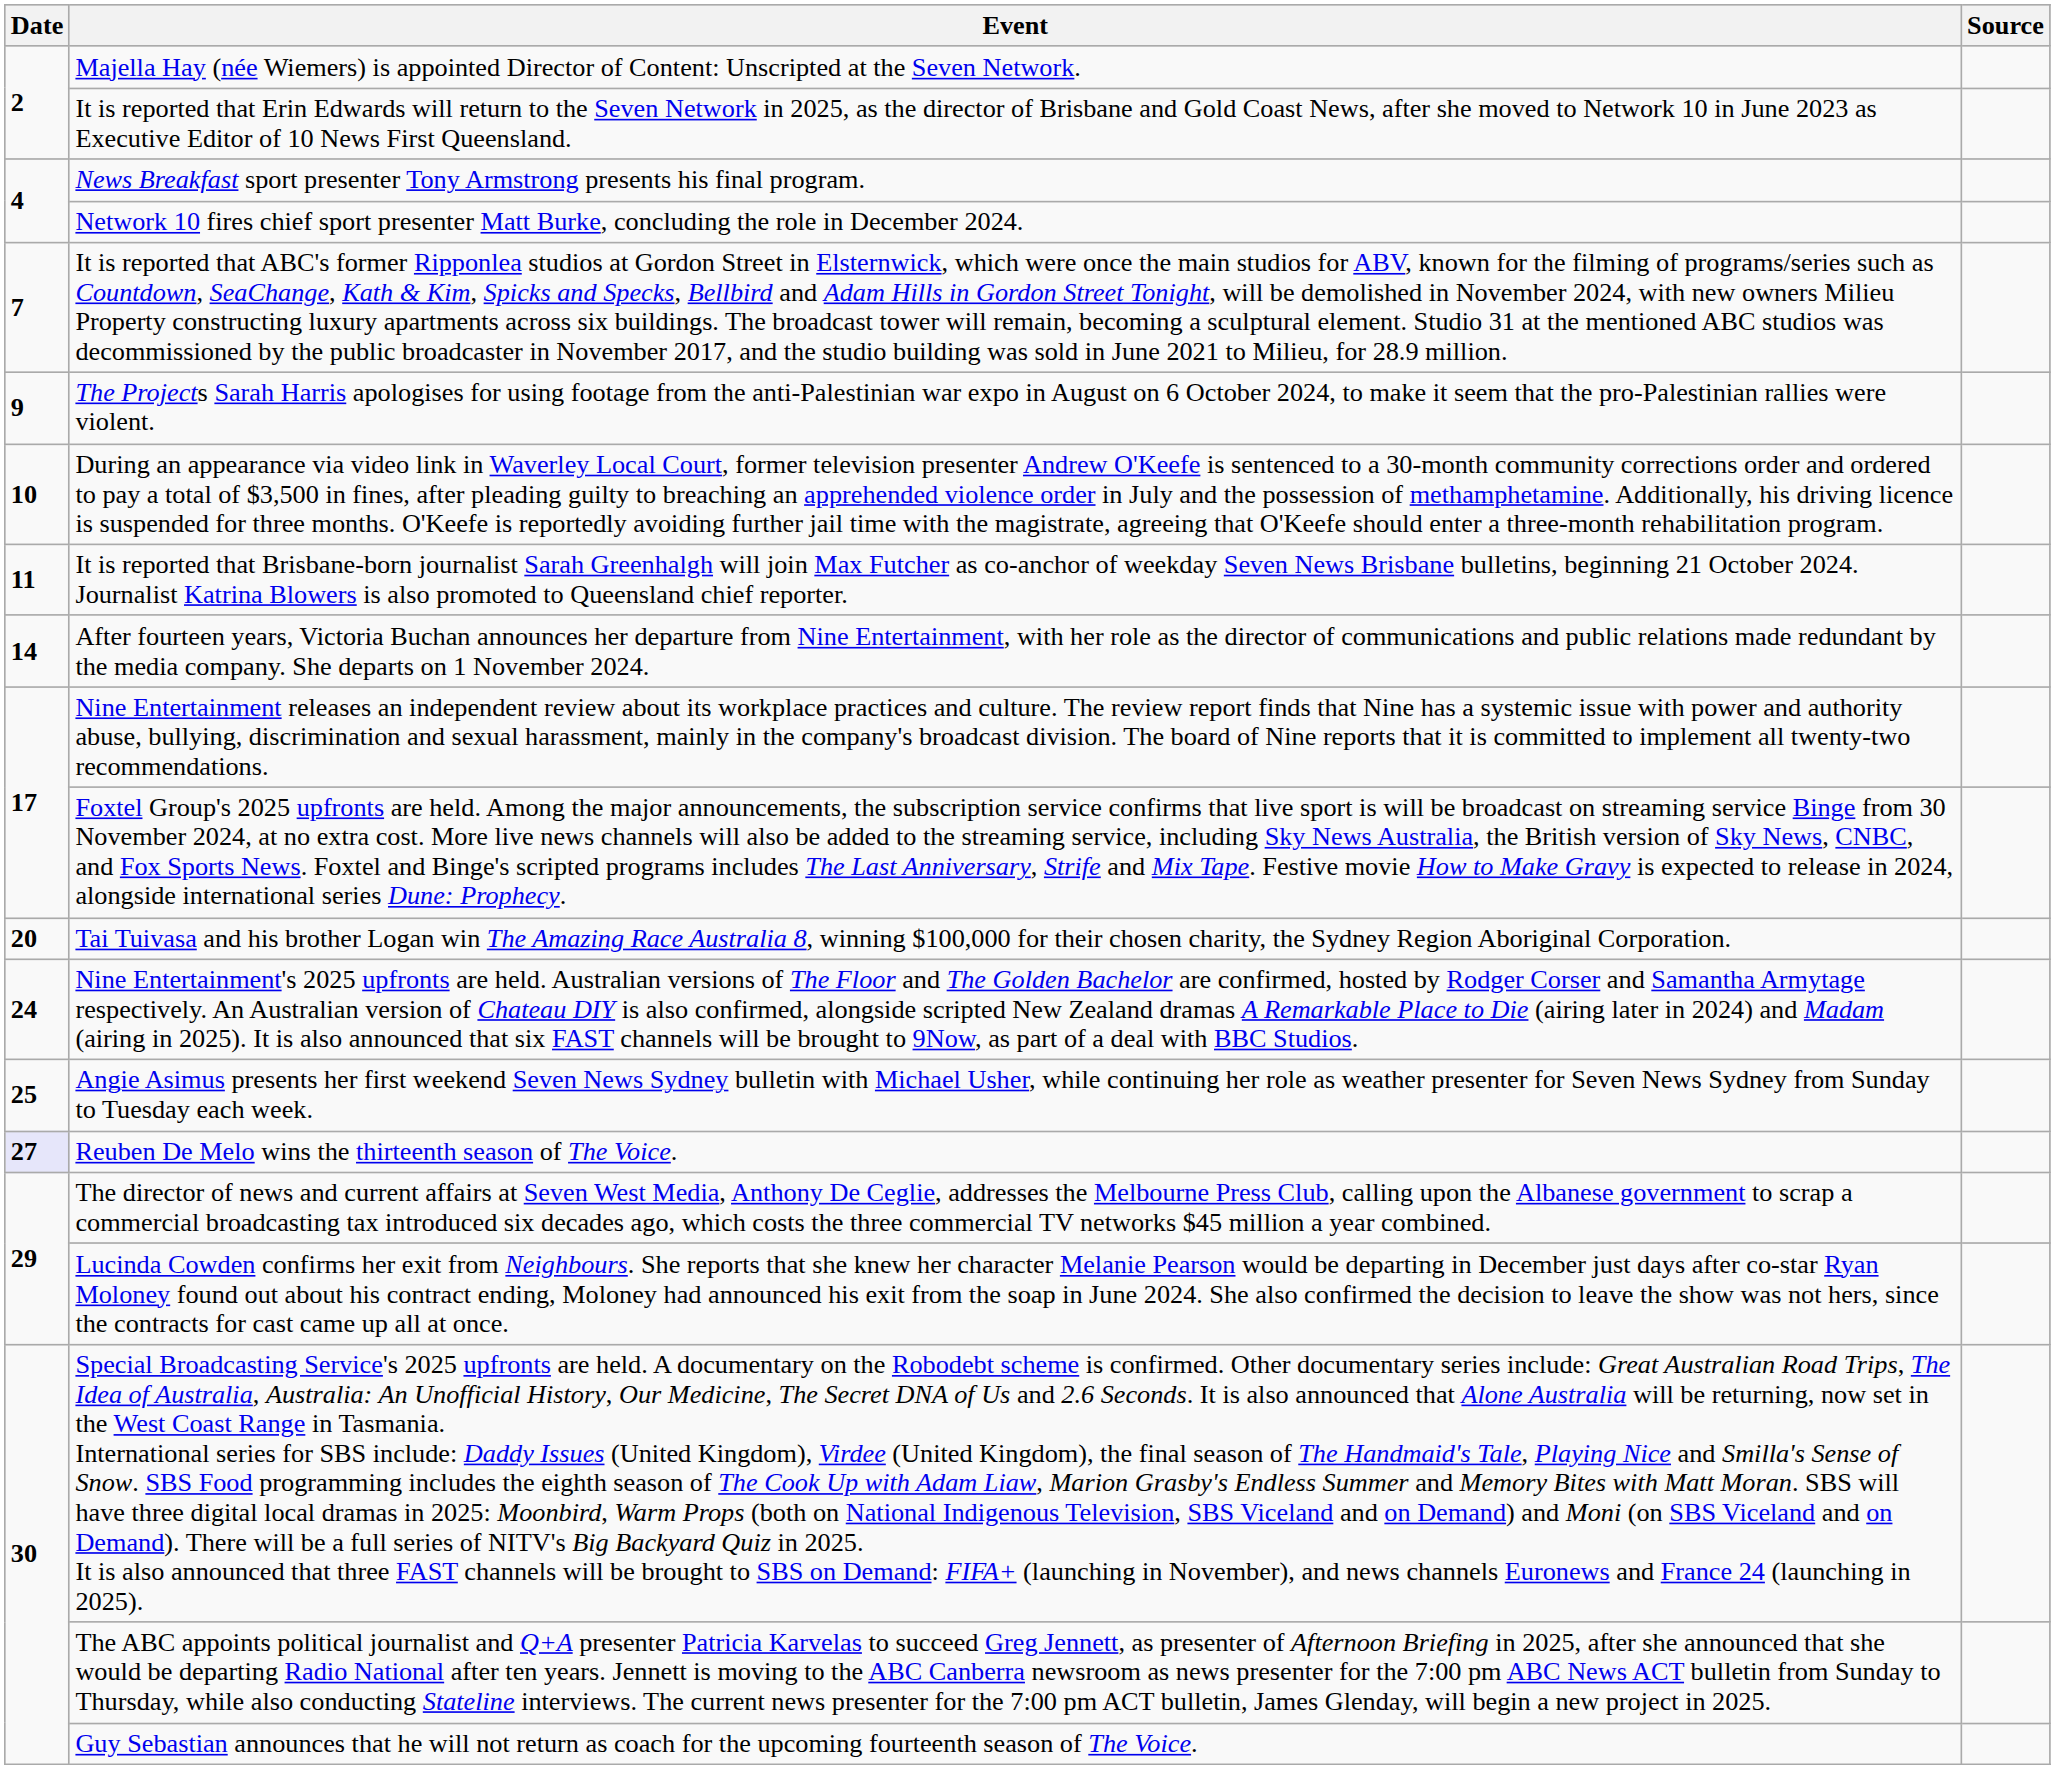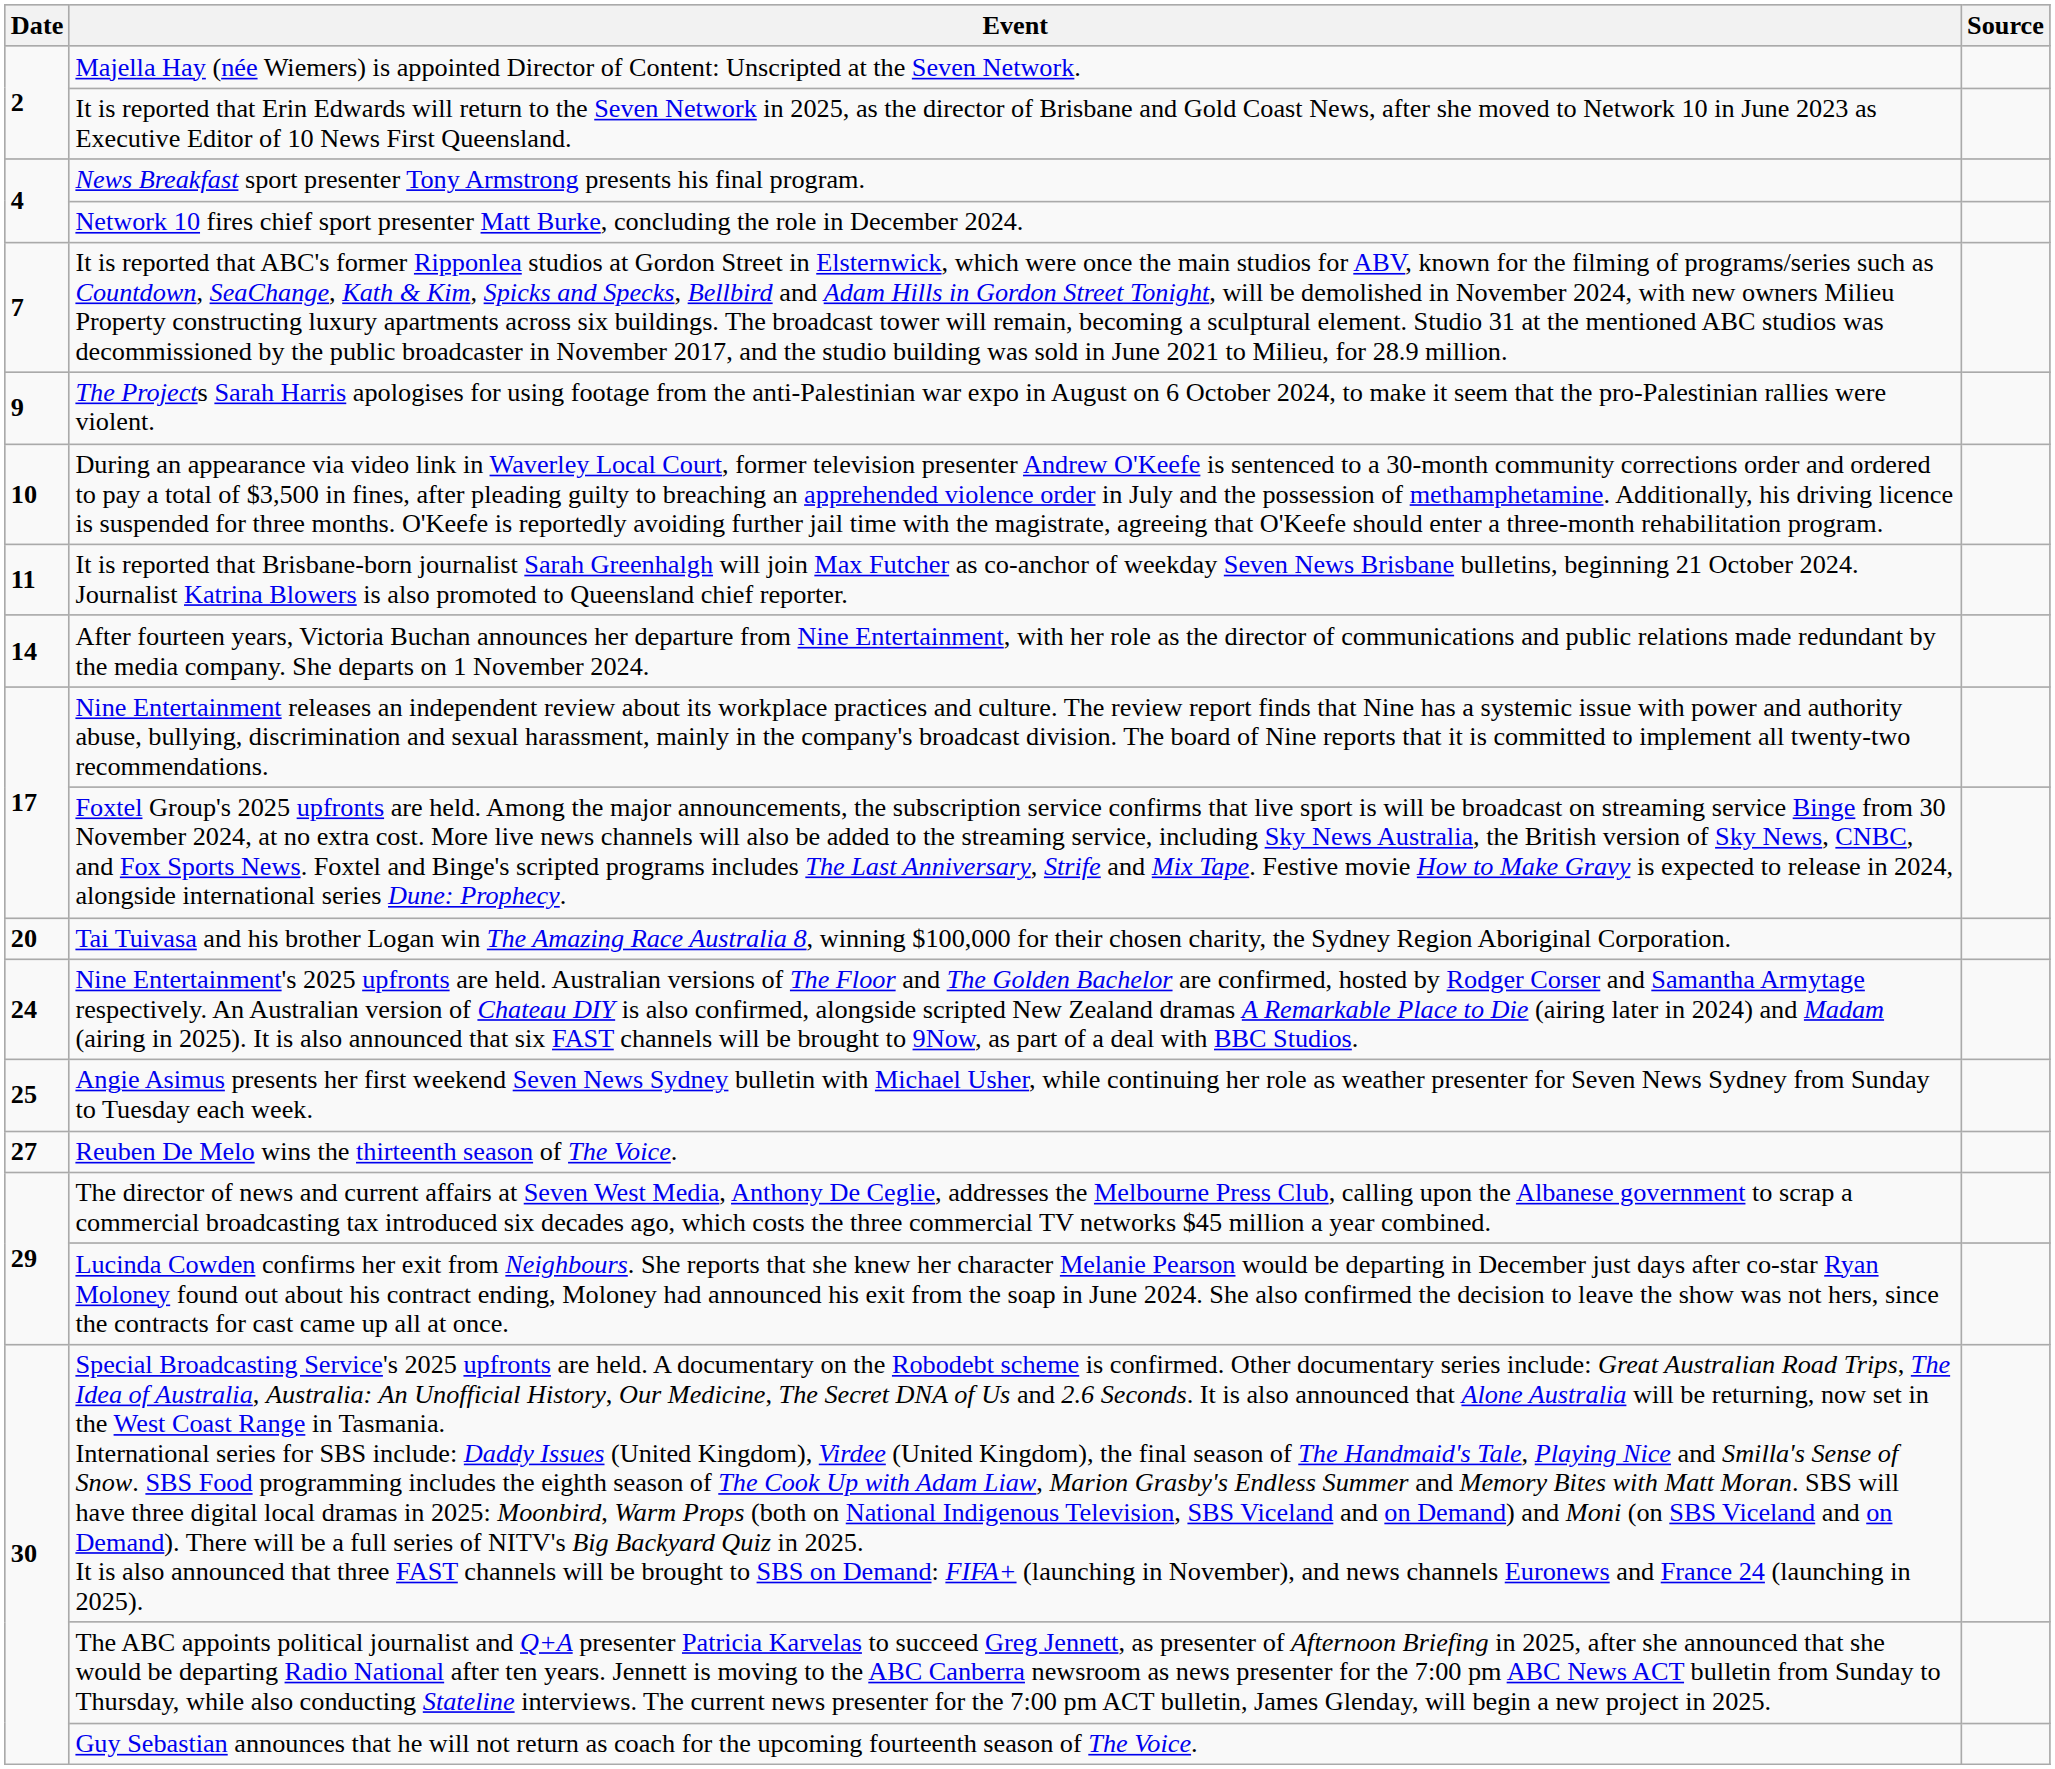(24, 1151) lavender background -> (24, 1151) no background
